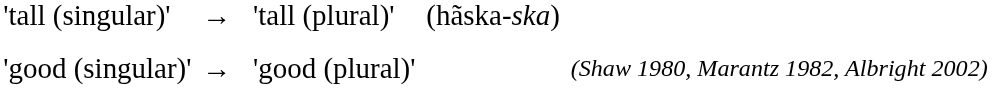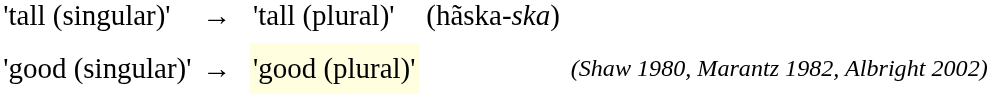(334, 68) no background -> (334, 68) lightyellow background
